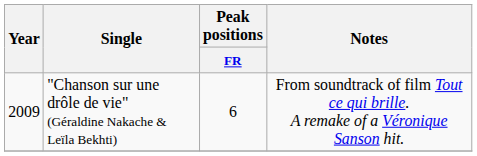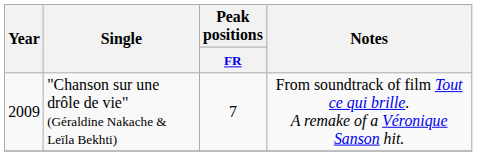(233, 111) 6 -> (233, 111) 7
